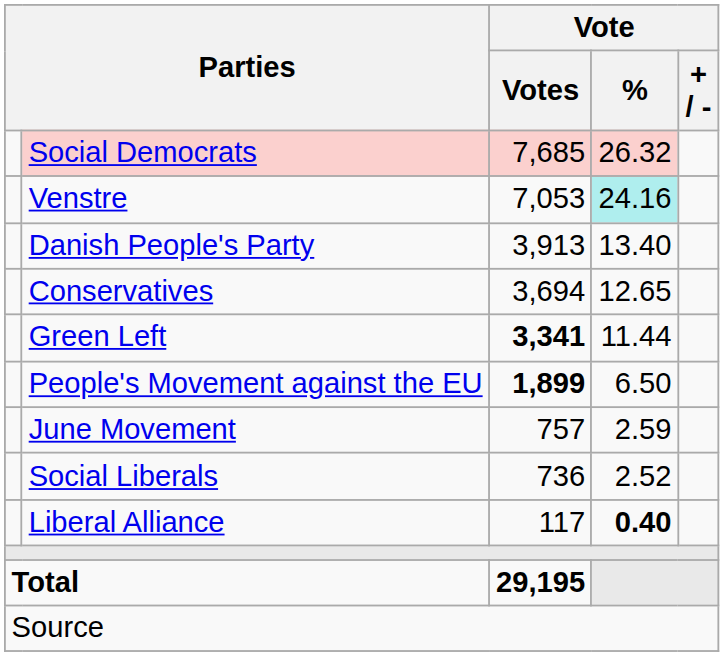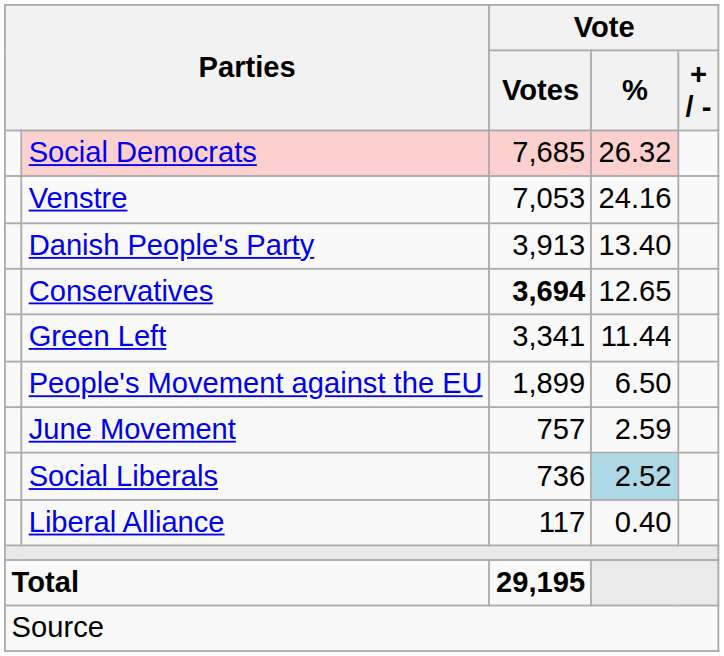(635, 198) paleturquoise background -> (635, 198) no background
(549, 291) normal -> (549, 291) bold
(549, 337) bold -> (549, 337) normal
(549, 383) bold -> (549, 383) normal
(643, 475) no background -> (643, 475) lightblue background
(643, 522) bold -> (643, 522) normal
